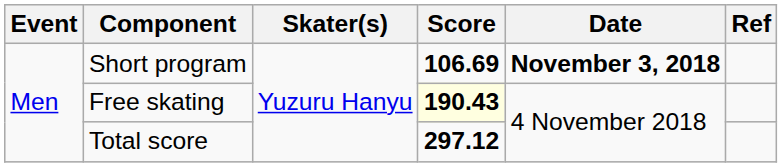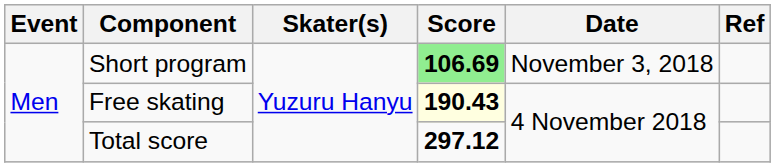(462, 63) no background -> (462, 63) lightgreen background
(615, 63) bold -> (612, 63) normal
